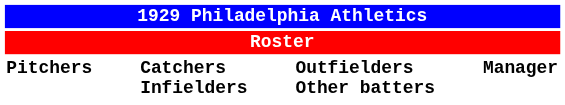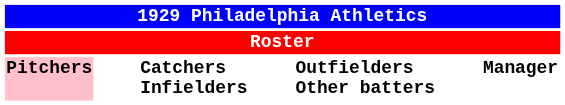(49, 69) no background -> (49, 69) pink background
